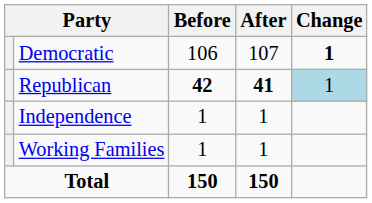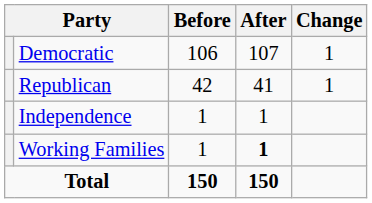(329, 52) bold -> (329, 52) normal
(202, 85) bold -> (202, 85) normal
(263, 85) bold -> (263, 85) normal
(329, 85) lightblue background -> (329, 85) no background
(263, 149) normal -> (263, 149) bold
